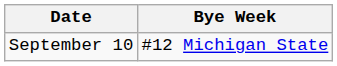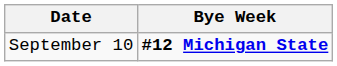(235, 47) normal -> (235, 47) bold
